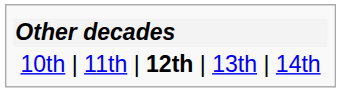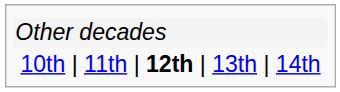(95, 32) bold -> (91, 32) normal
